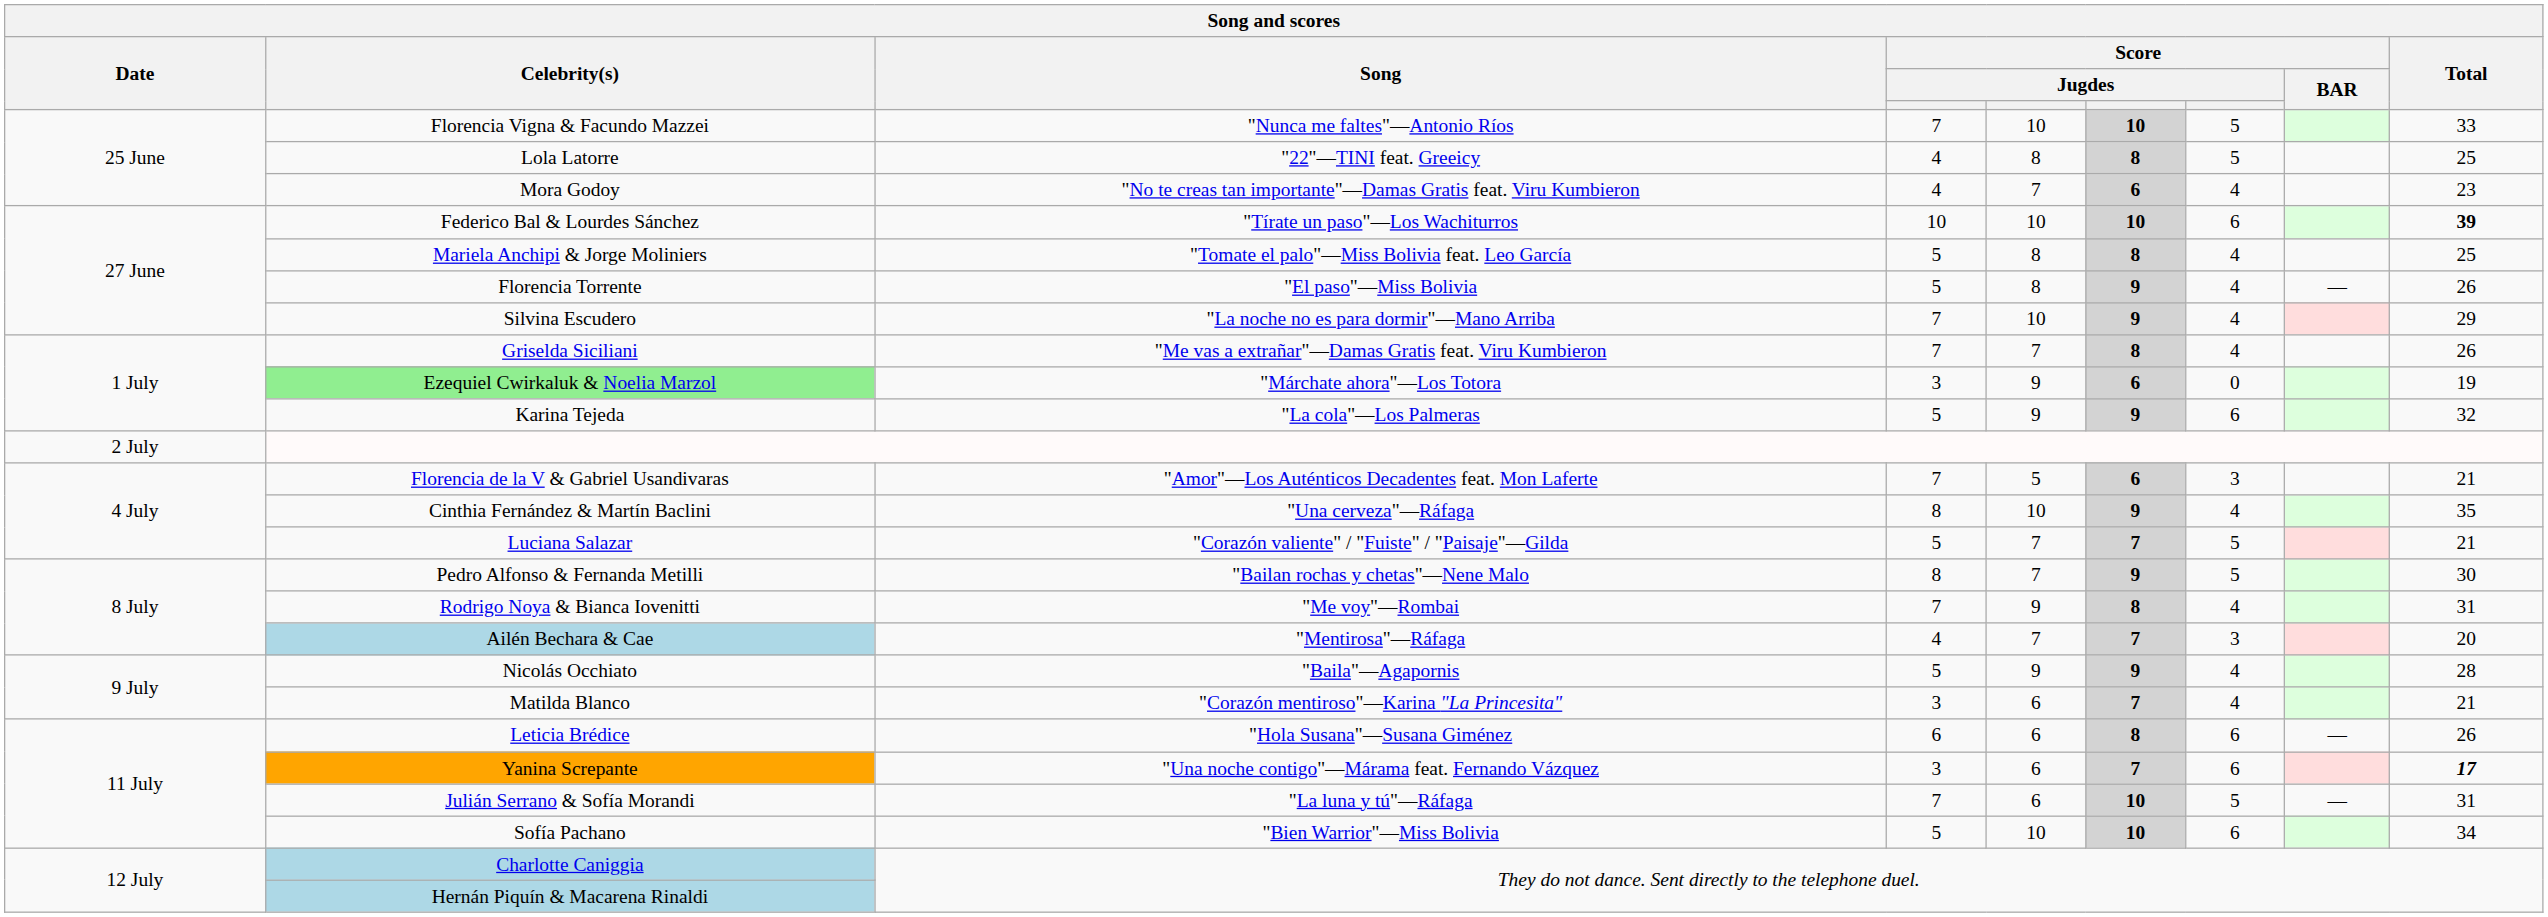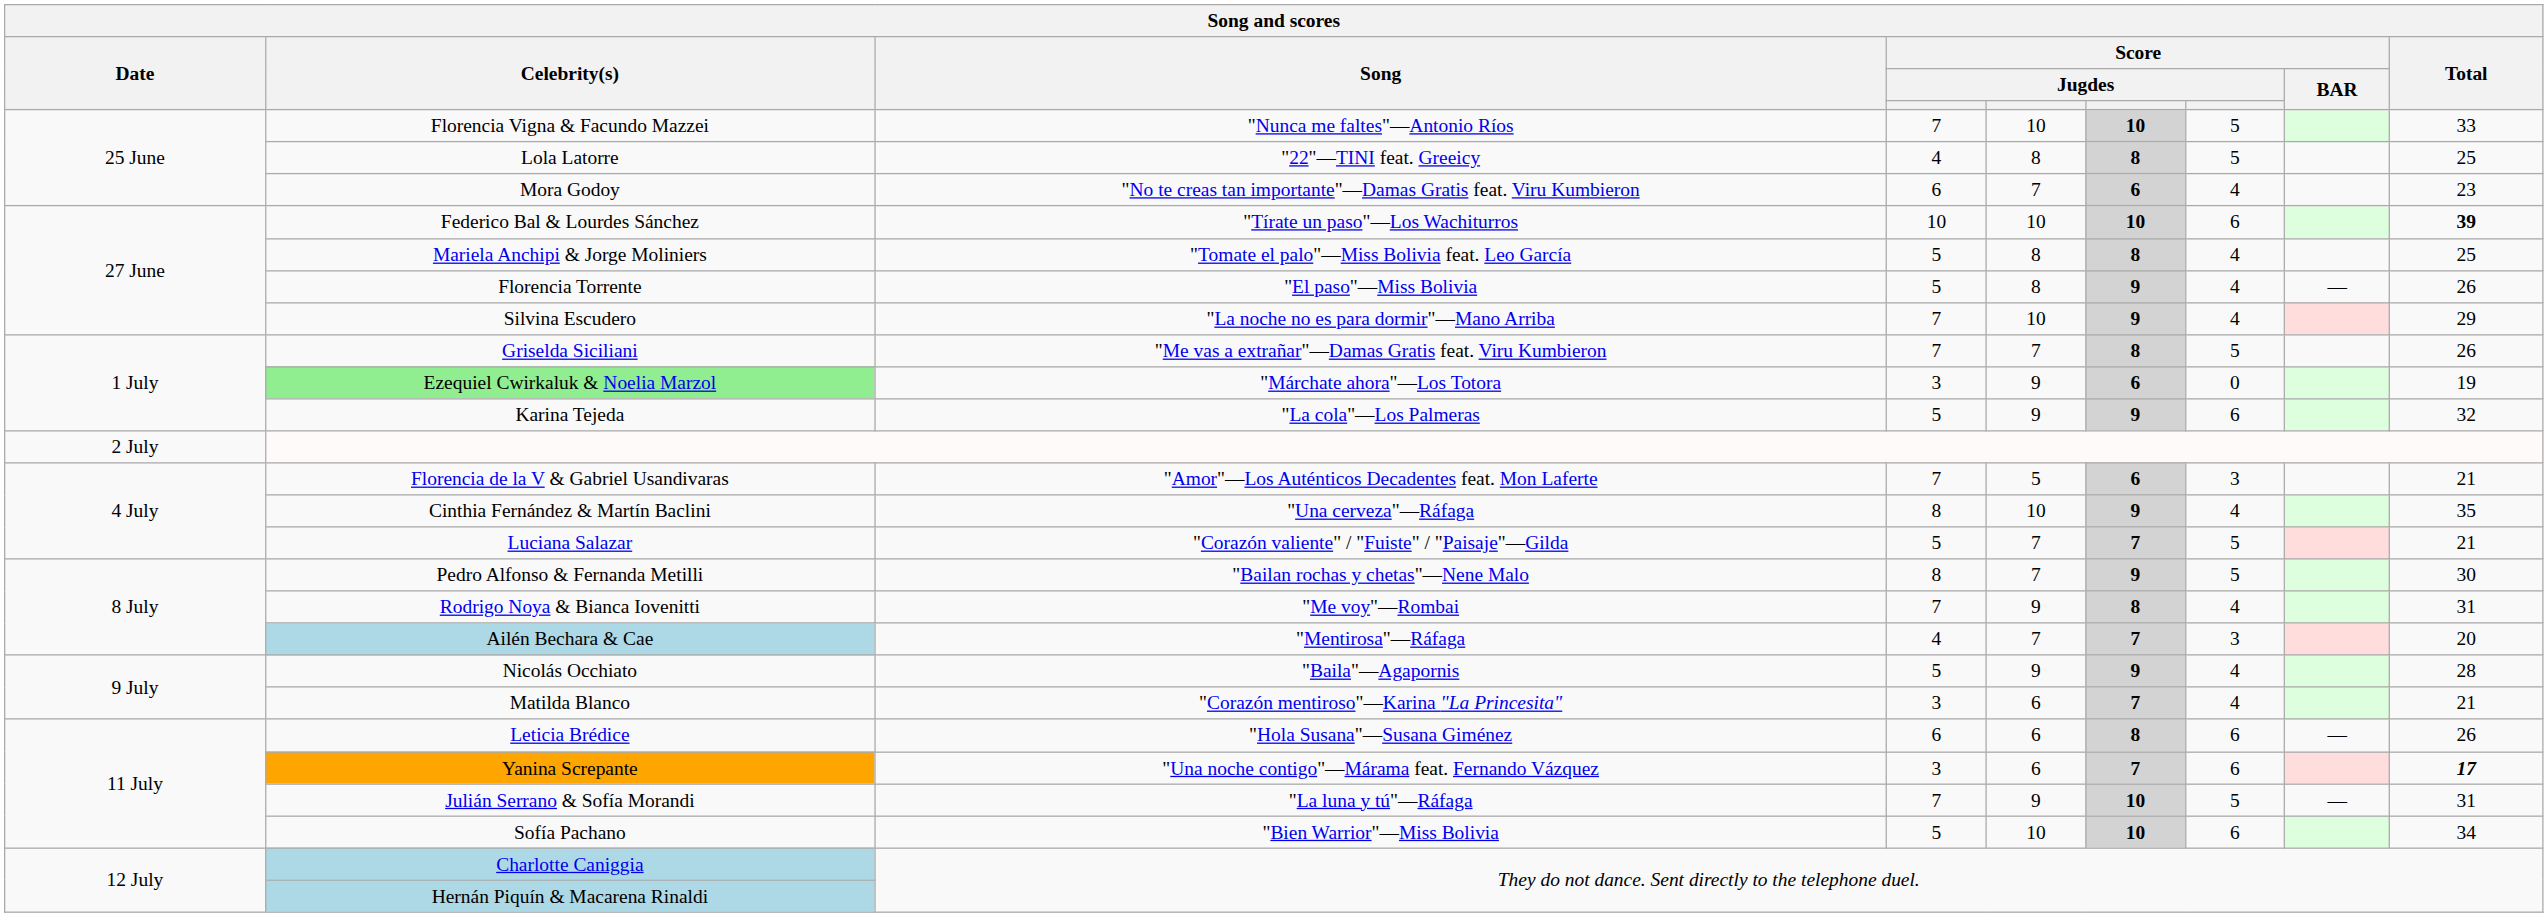(1936, 190) 4 -> (1936, 190) 6
(2235, 350) 4 -> (2235, 350) 5
(2036, 799) 6 -> (2036, 799) 9
